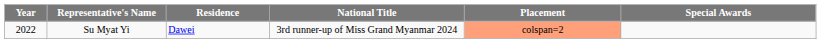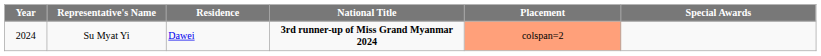(26, 30) 2022 -> (26, 36) 2024
(367, 30) normal -> (367, 36) bold
